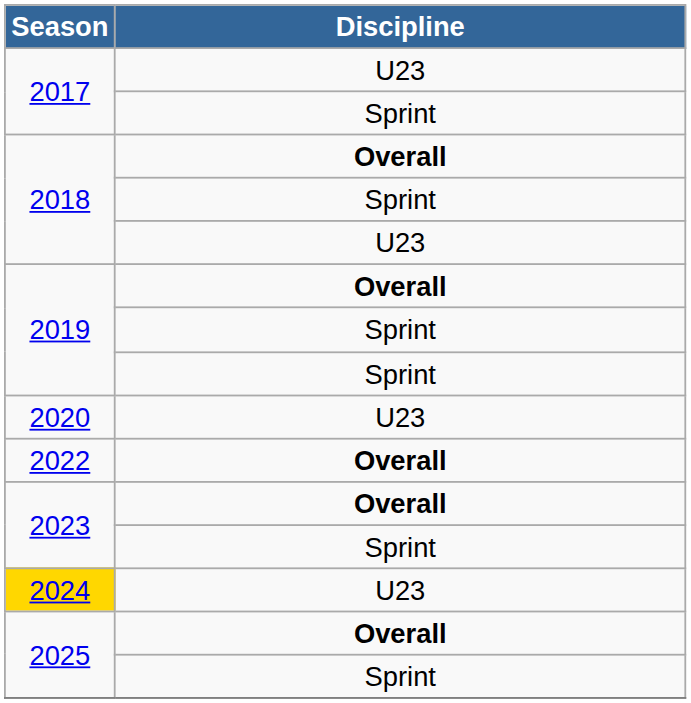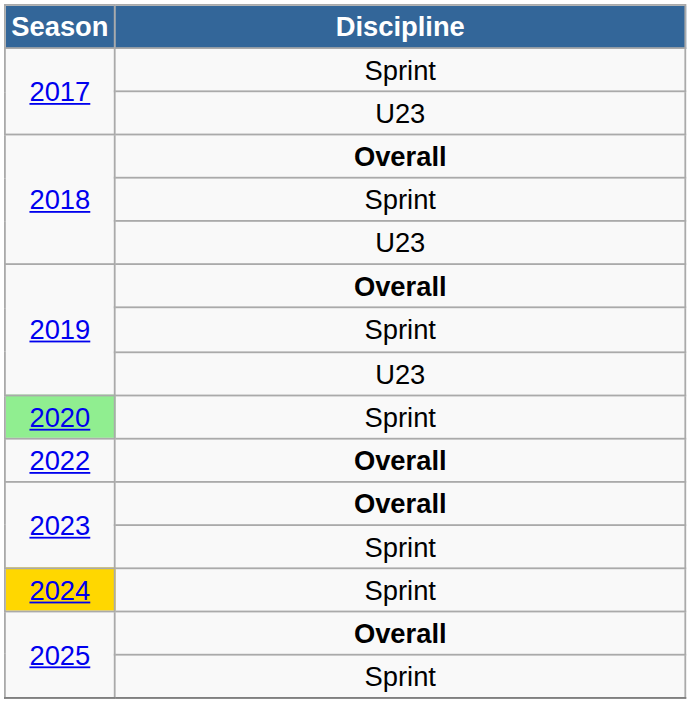(400, 70) U23 -> (400, 70) Sprint
(400, 113) Sprint -> (400, 113) U23
(400, 373) Sprint -> (400, 373) U23
(60, 417) no background -> (60, 417) lightgreen background
(400, 417) U23 -> (400, 417) Sprint
(400, 590) U23 -> (400, 590) Sprint
